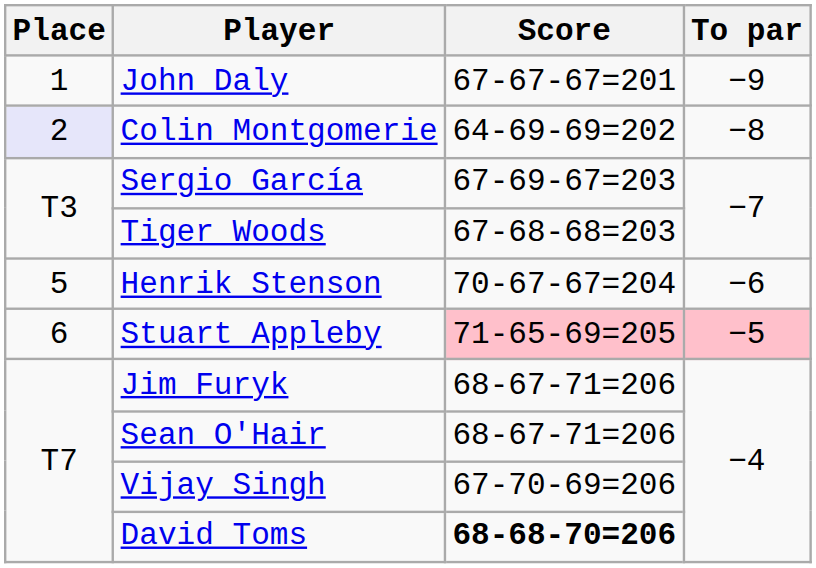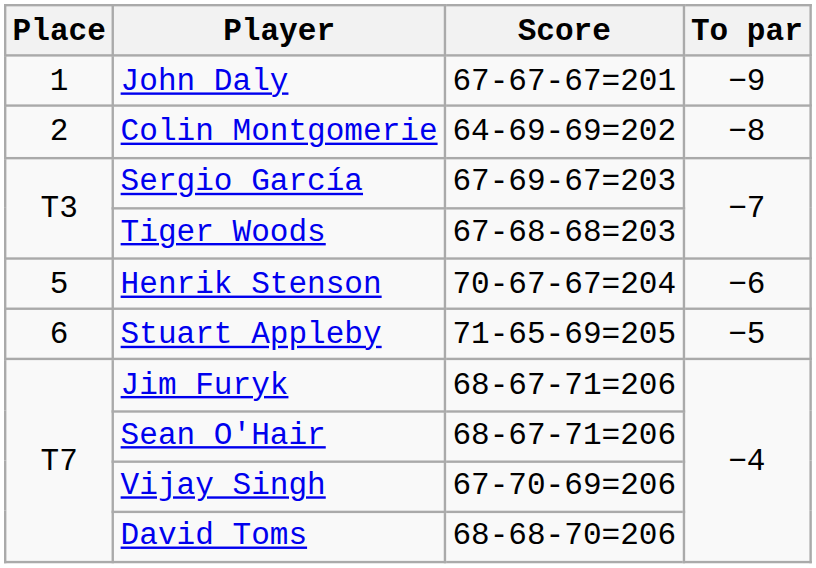(59, 132) lavender background -> (59, 132) no background
(564, 334) pink background -> (564, 334) no background
(747, 334) pink background -> (747, 334) no background
(564, 537) bold -> (564, 537) normal
